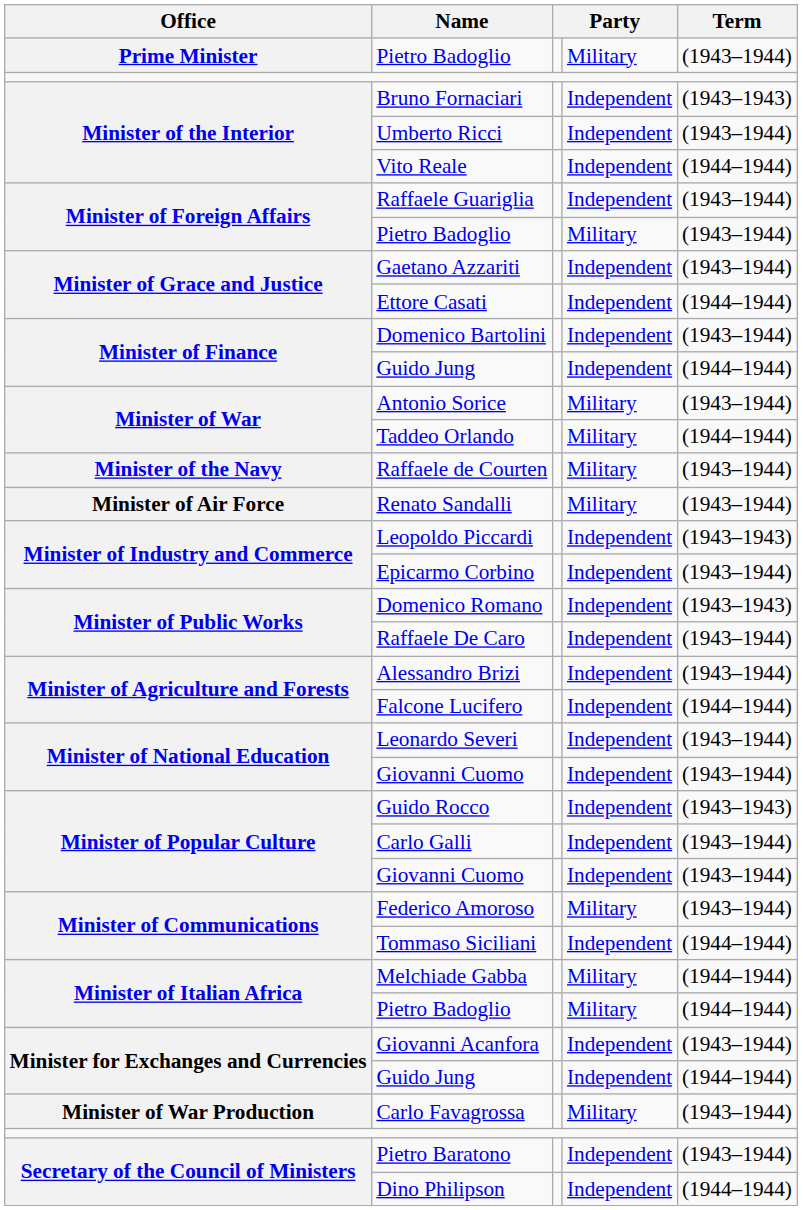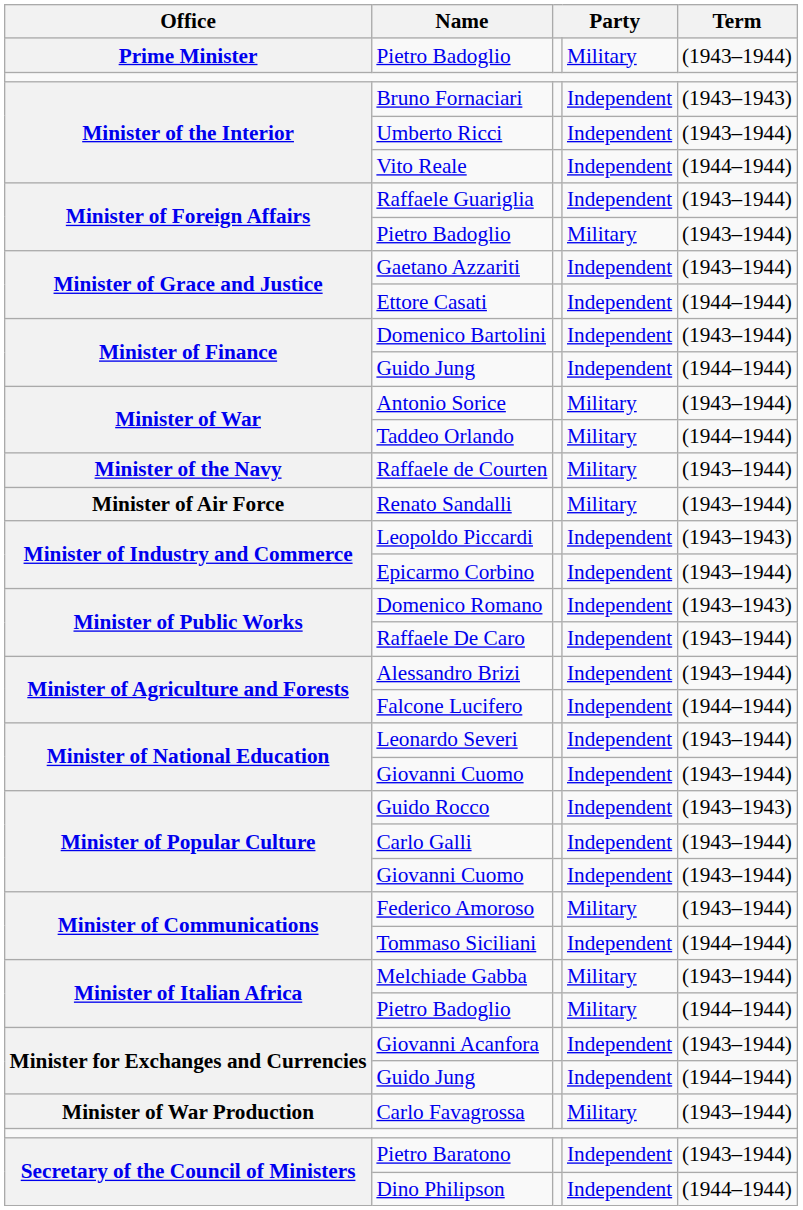(737, 976) (1944–1944) -> (737, 976) (1943–1944)
